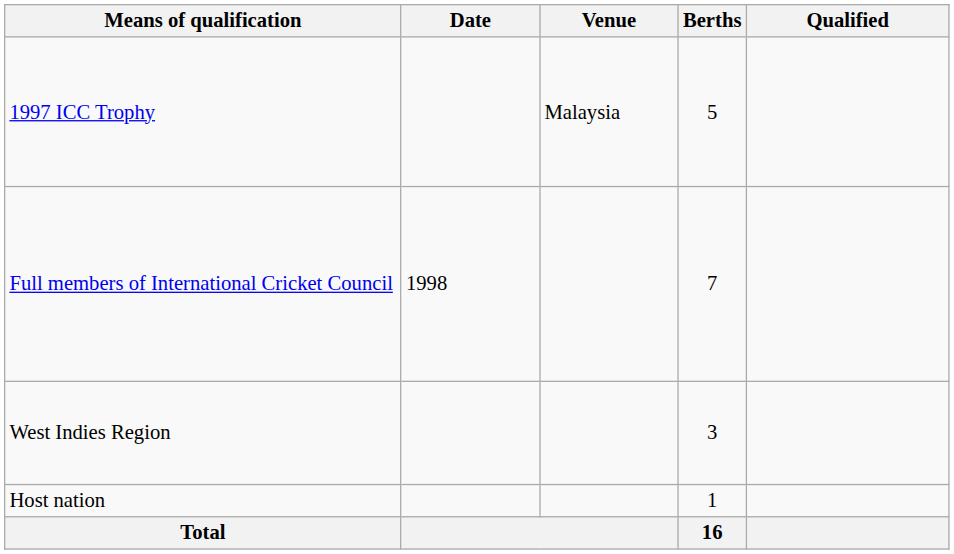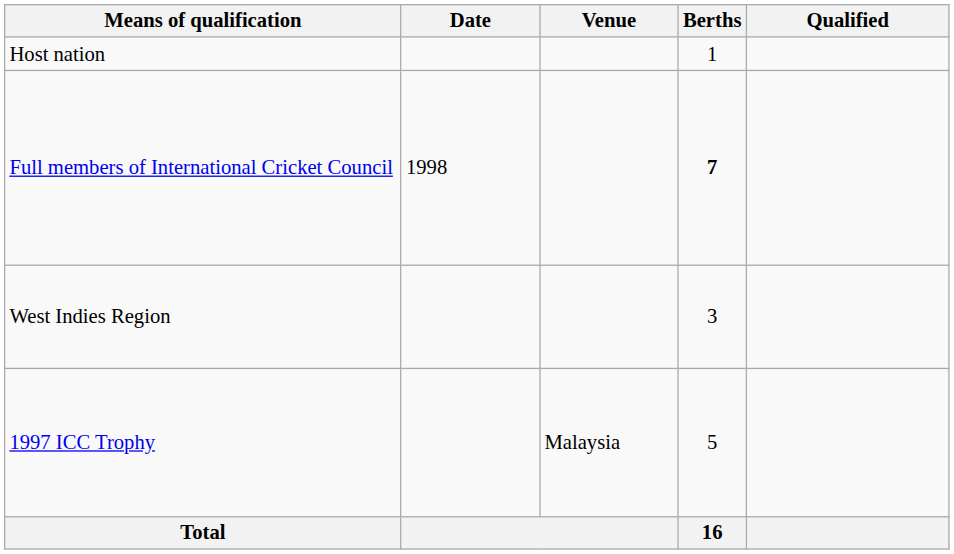rows swapped: (57, 500) <-> (82, 111)
(712, 283) normal -> (712, 167) bold
